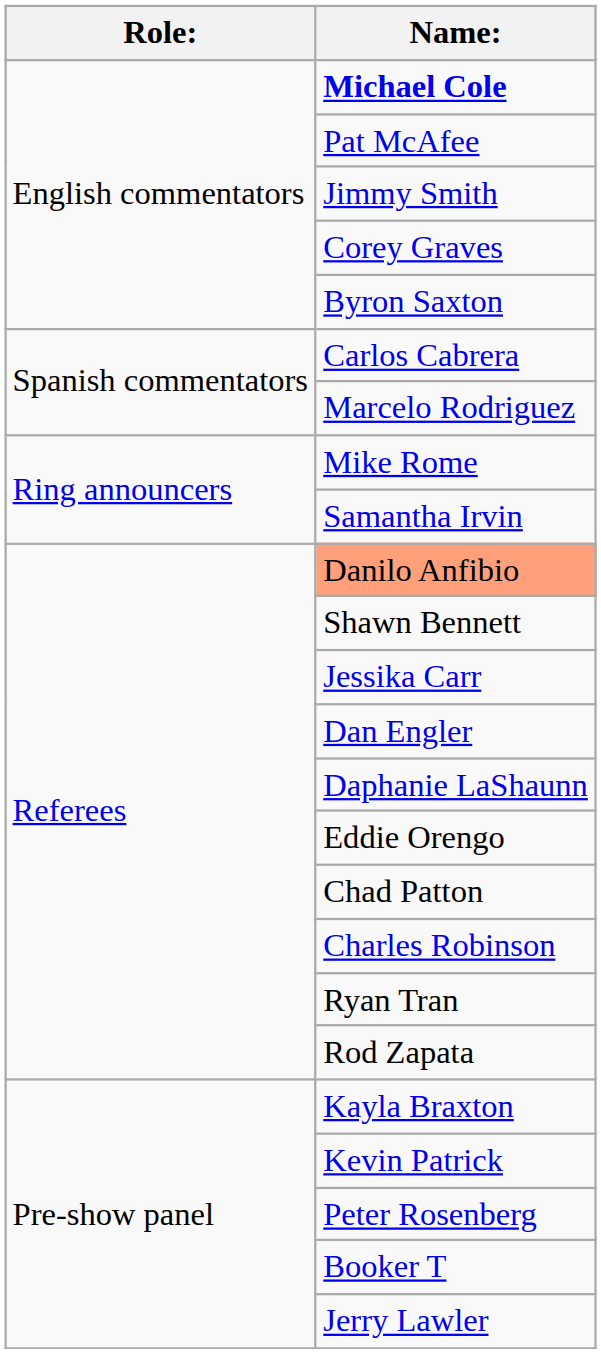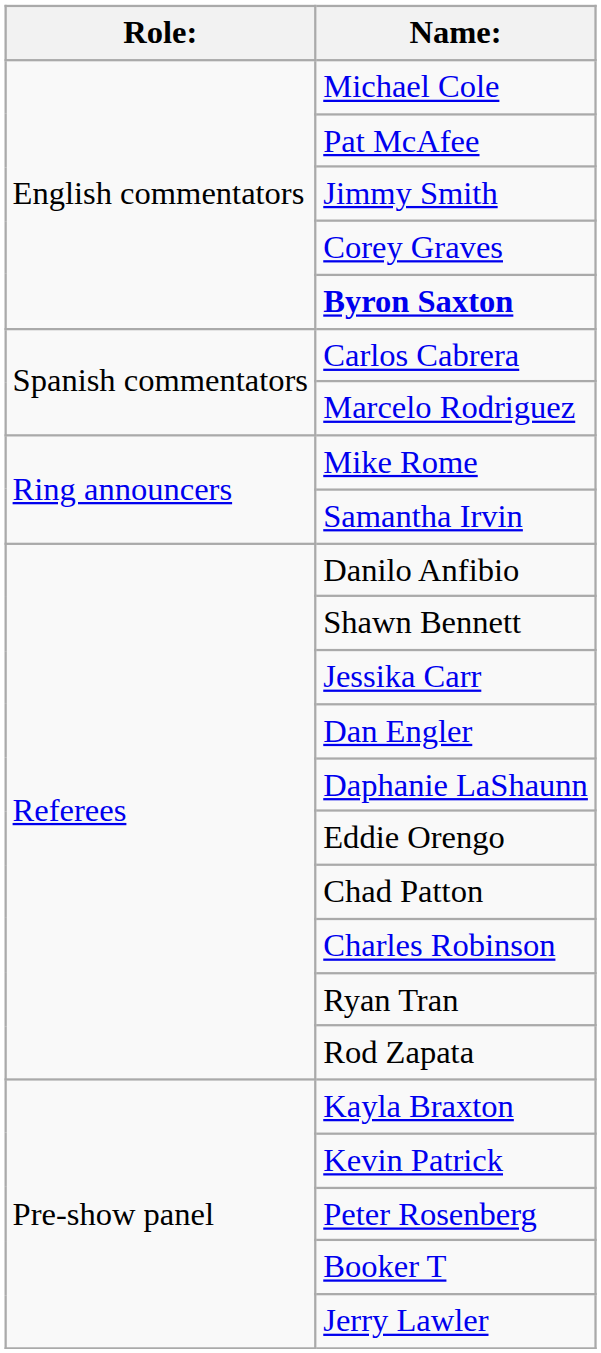(415, 86) bold -> (411, 86) normal
(413, 300) normal -> (418, 300) bold
(421, 569) lightsalmon background -> (421, 569) no background
